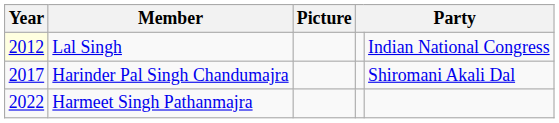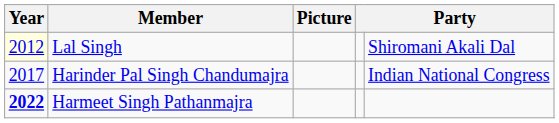(459, 46) Indian National Congress -> (442, 46) Shiromani Akali Dal
(442, 74) Shiromani Akali Dal -> (459, 74) Indian National Congress
(26, 103) normal -> (26, 103) bold
